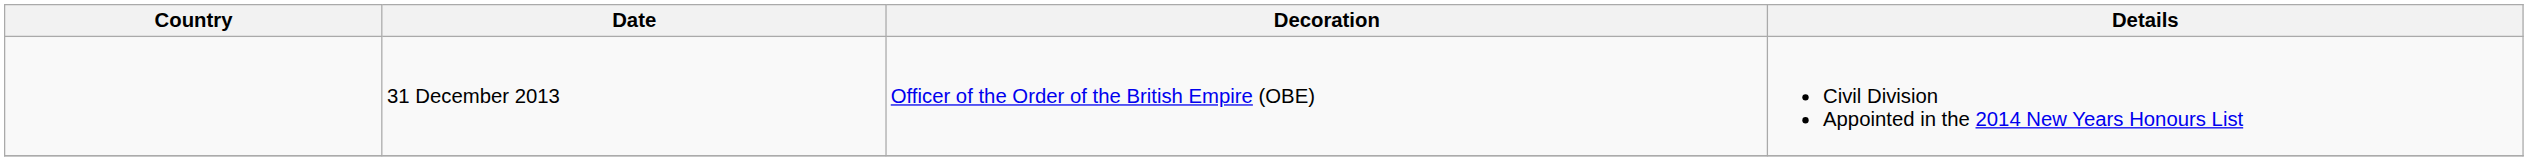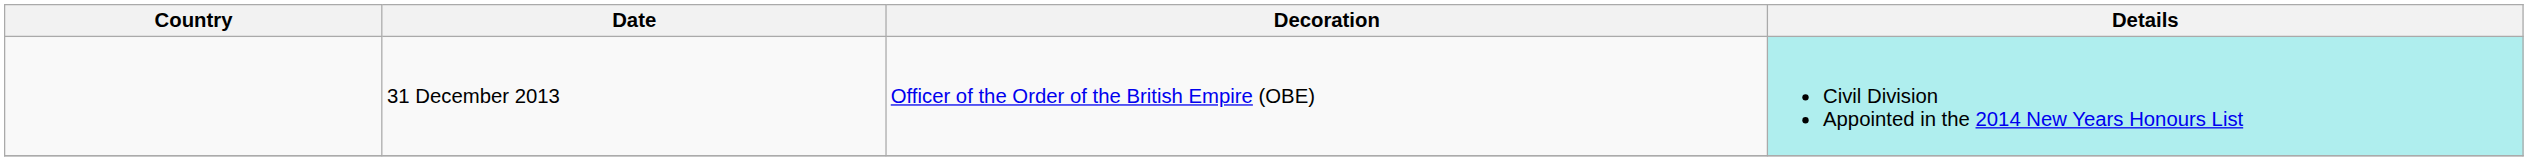(2145, 108) no background -> (2145, 108) paleturquoise background
